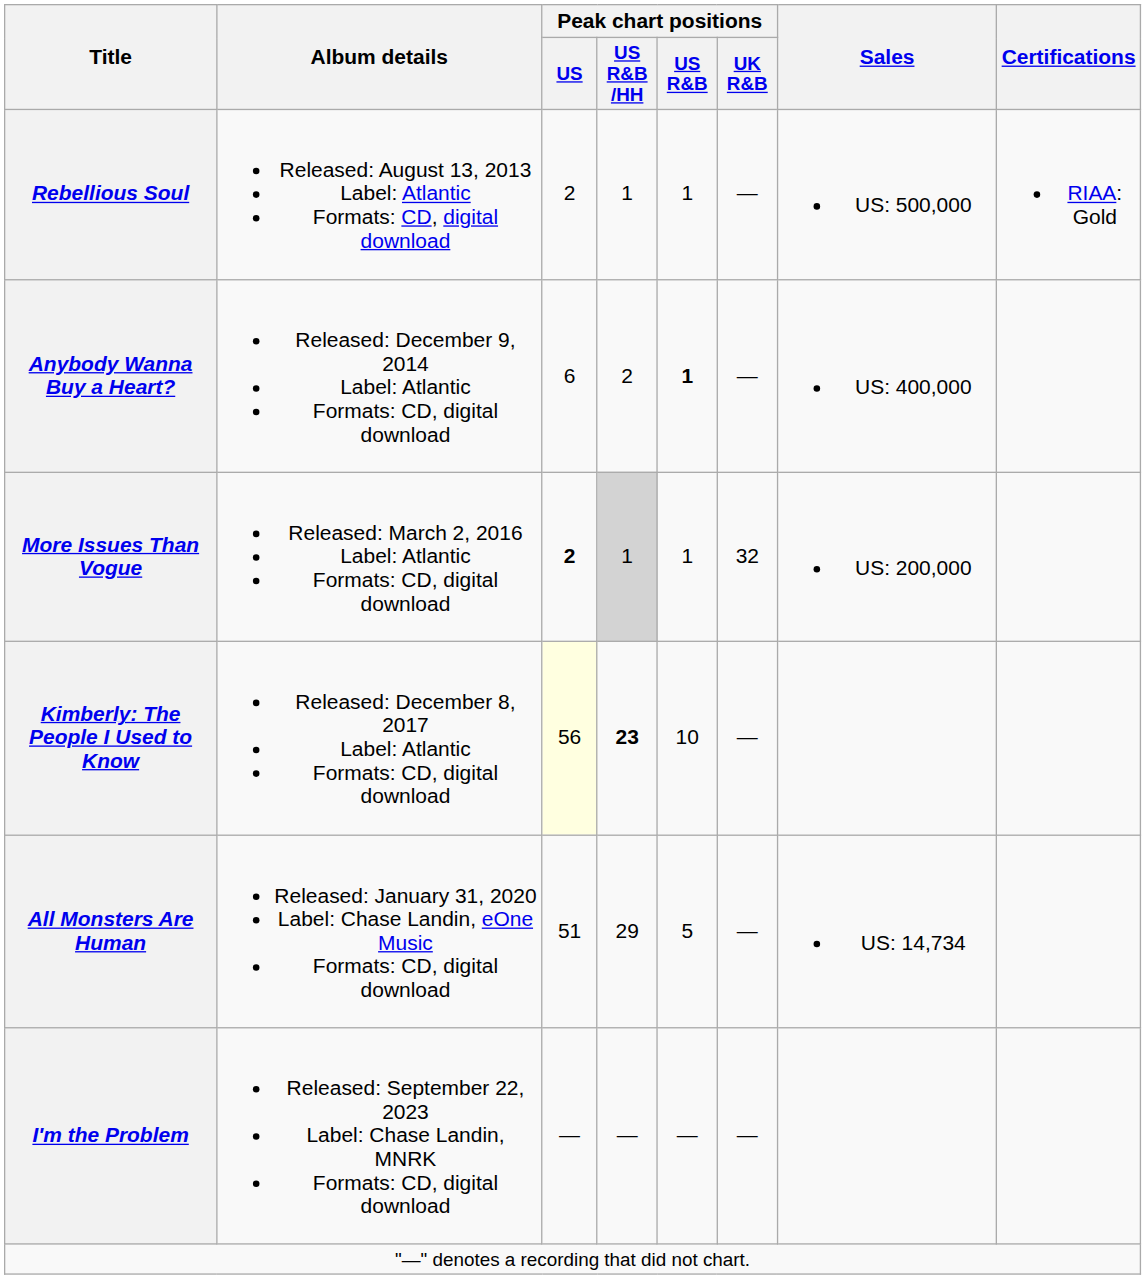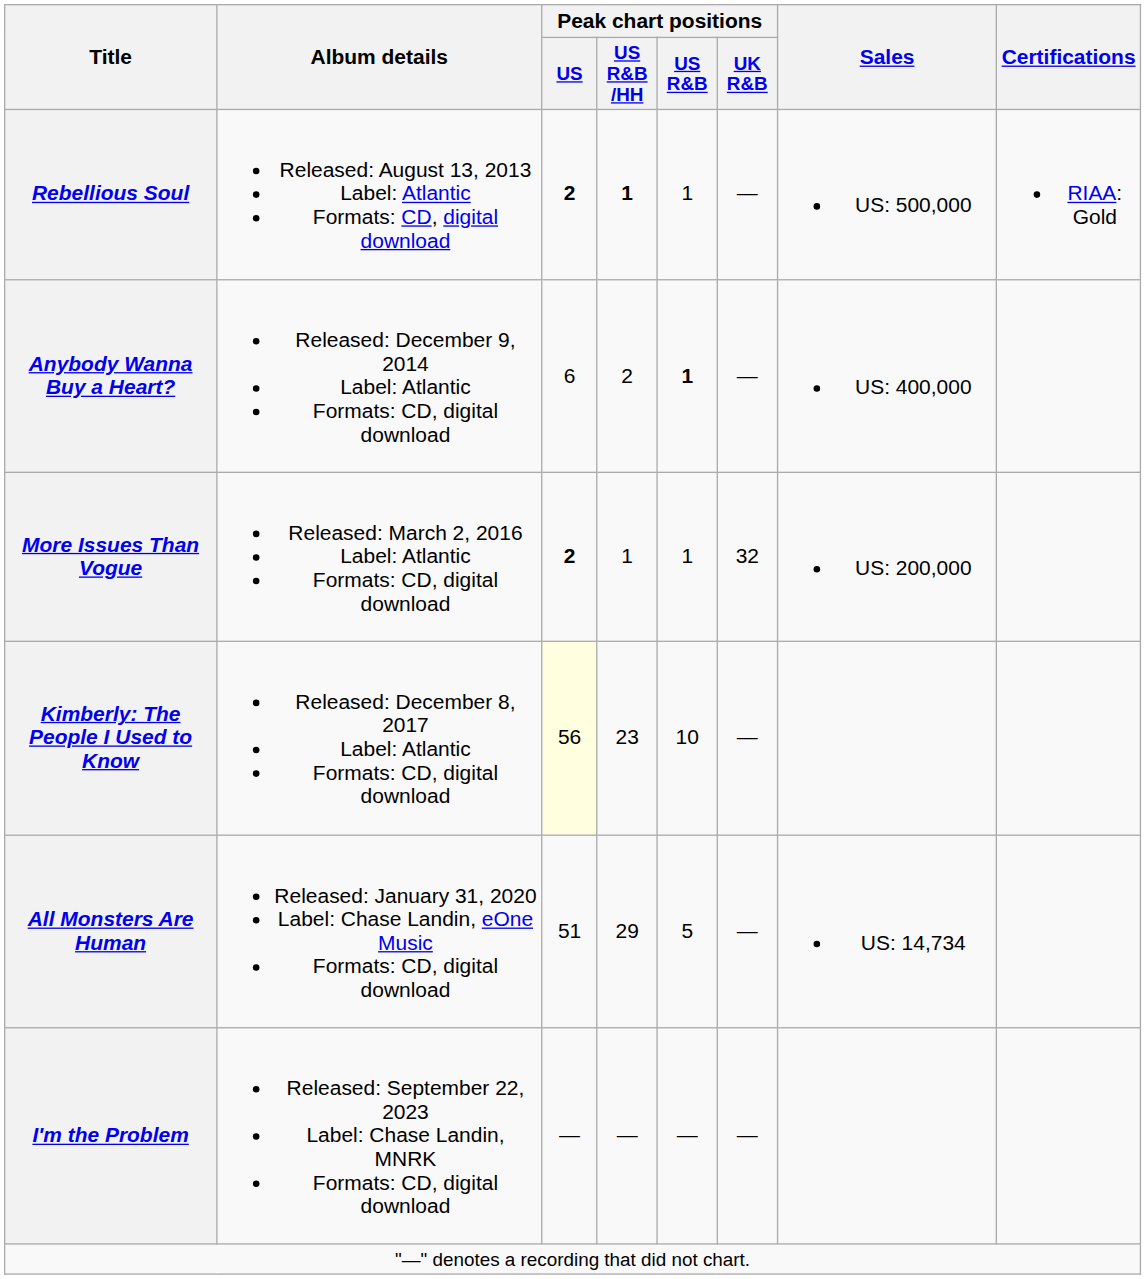(570, 194) normal -> (570, 194) bold
(627, 194) normal -> (627, 194) bold
(627, 556) lightgrey background -> (627, 556) no background
(627, 738) bold -> (627, 738) normal
